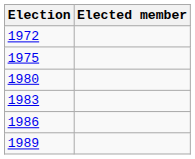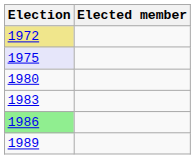(23, 37) no background -> (23, 37) khaki background
(23, 58) no background -> (23, 58) lavender background
(23, 122) no background -> (23, 122) lightgreen background
